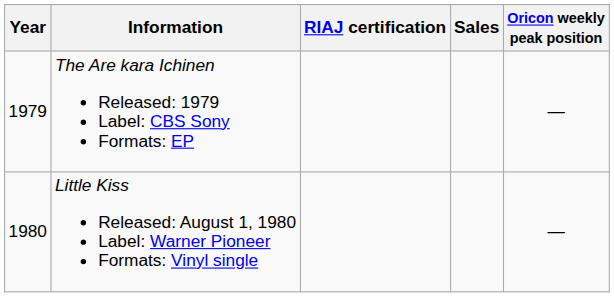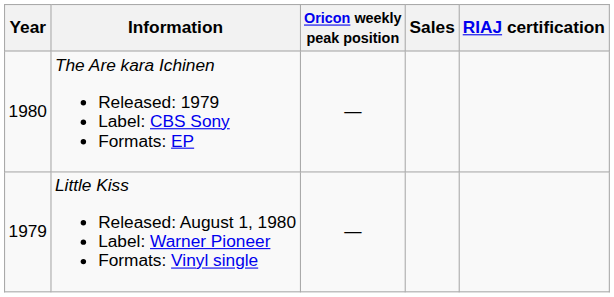columns swapped: (556, 29) <-> (375, 27)
(28, 111) 1979 -> (28, 111) 1980
(28, 231) 1980 -> (28, 231) 1979
